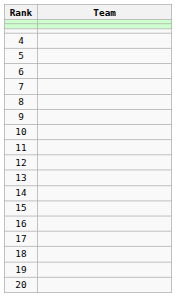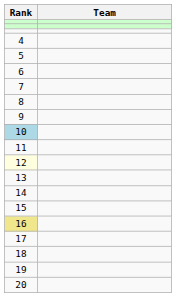(21, 132) no background -> (21, 132) lightblue background
(21, 163) no background -> (21, 163) lightyellow background
(21, 224) no background -> (21, 224) khaki background
